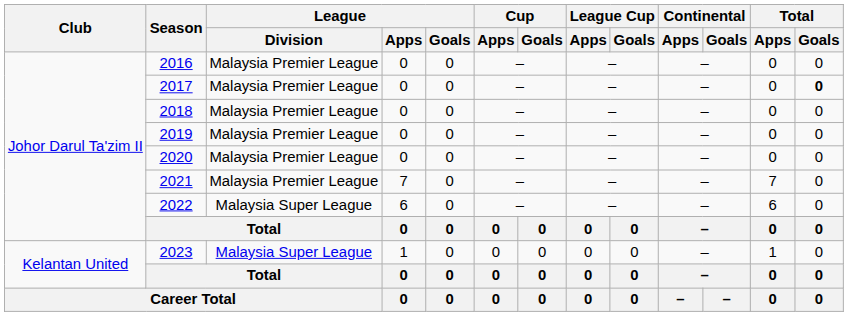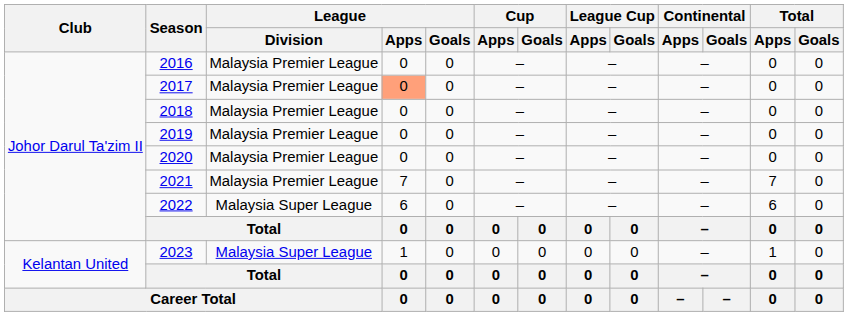(404, 87) no background -> (404, 87) lightsalmon background
(819, 87) bold -> (819, 87) normal
